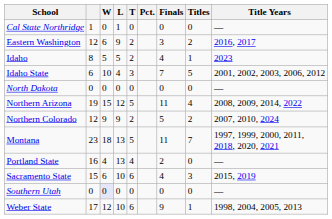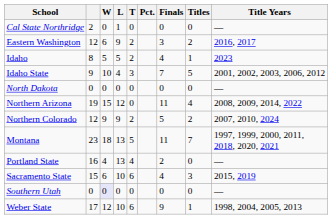(91, 27) 1 -> (91, 27) 2
(91, 73) 6 -> (91, 73) 9
(132, 104) 5 -> (132, 104) 0
